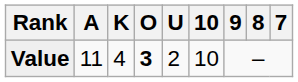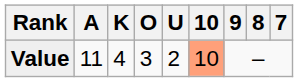(146, 58) bold -> (146, 58) normal
(206, 58) no background -> (206, 58) lightsalmon background
